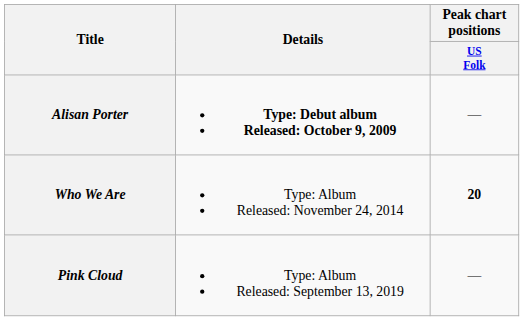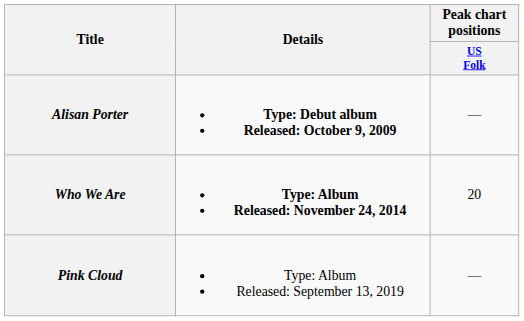(303, 203) normal -> (303, 203) bold
(474, 195) bold -> (474, 195) normal
